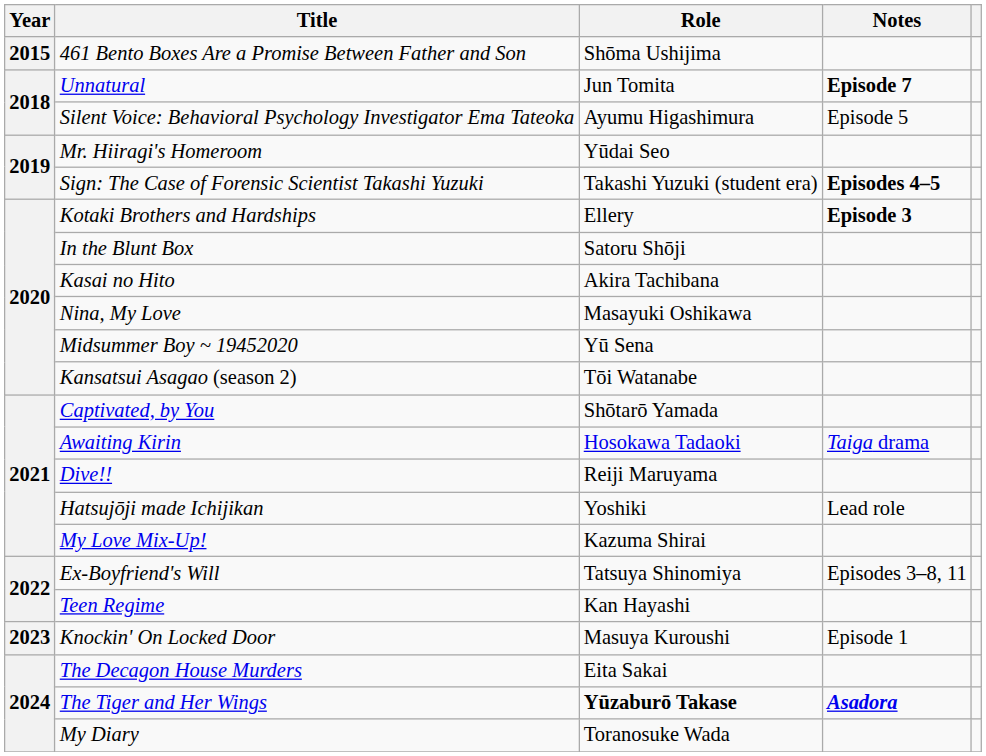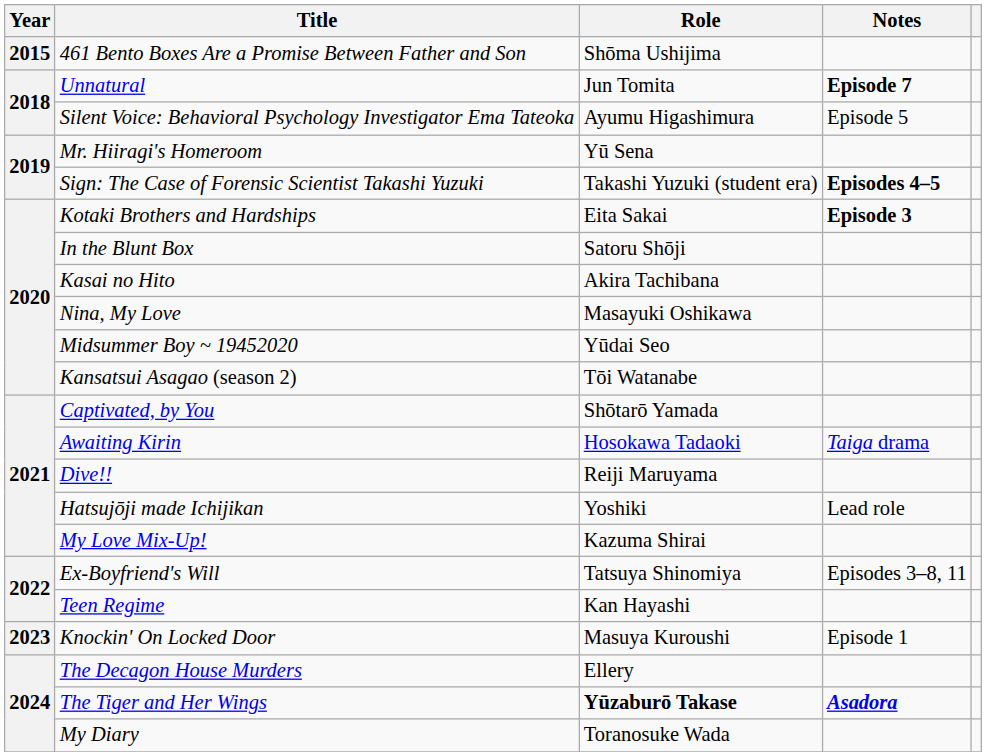(627, 150) Yūdai Seo -> (619, 150) Yū Sena
(609, 215) Ellery -> (626, 215) Eita Sakai
(619, 345) Yū Sena -> (627, 345) Yūdai Seo
(626, 670) Eita Sakai -> (609, 670) Ellery
